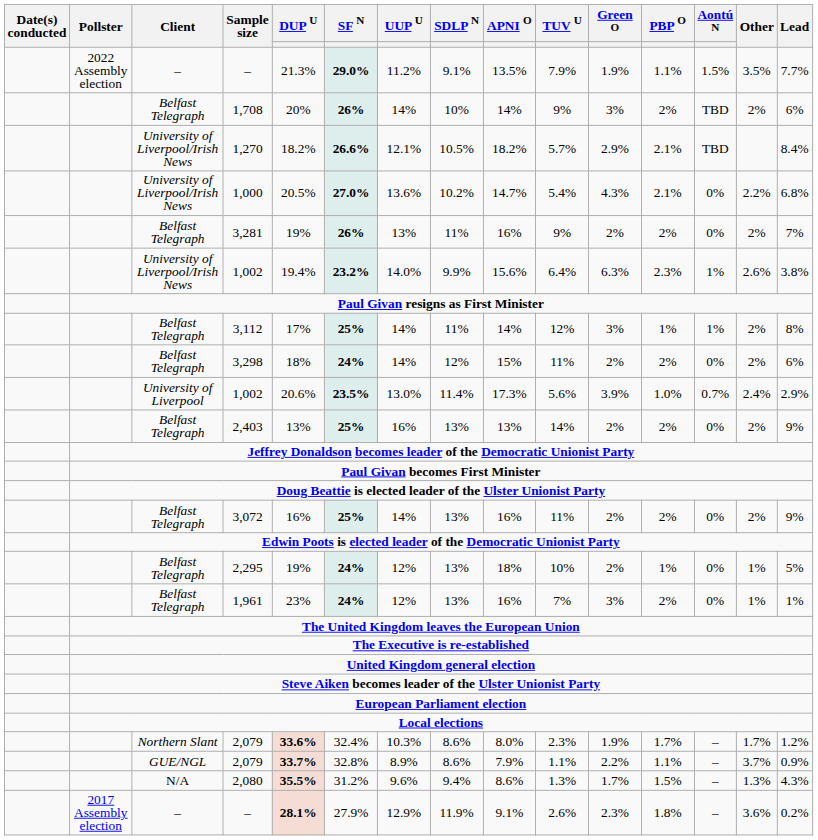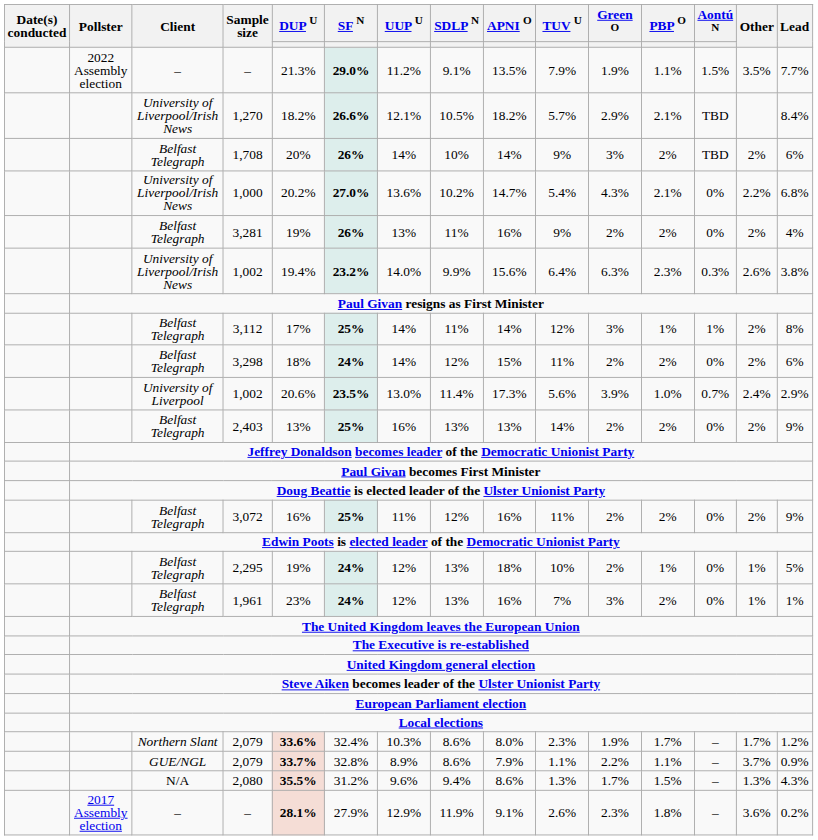rows swapped: (178, 148) <-> (178, 109)
(298, 194) 20.5% -> (298, 194) 20.2%
(795, 232) 7% -> (795, 232) 4%
(715, 271) 1% -> (715, 271) 0.3%
(404, 517) 14% -> (404, 517) 11%
(457, 517) 13% -> (457, 517) 12%
